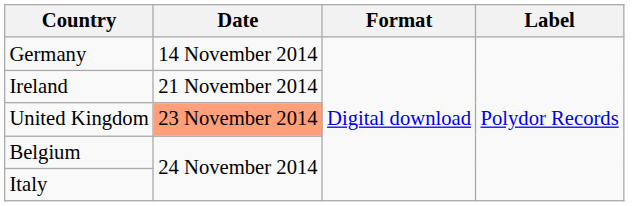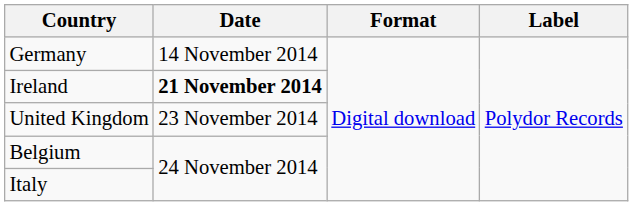(238, 86) normal -> (240, 86) bold
(238, 119) lightsalmon background -> (238, 119) no background
